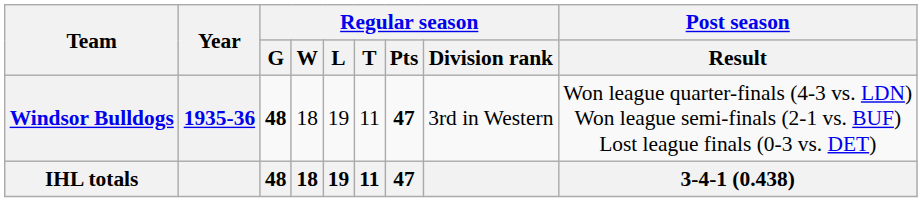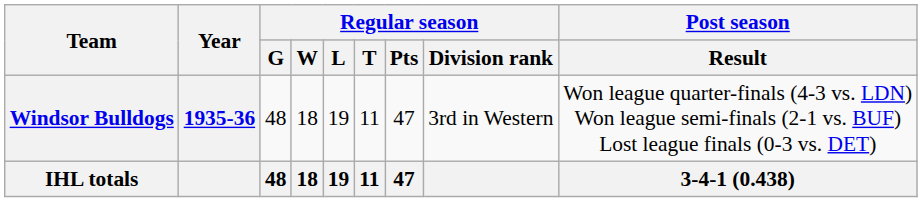(276, 118) bold -> (276, 118) normal
(404, 118) bold -> (404, 118) normal
